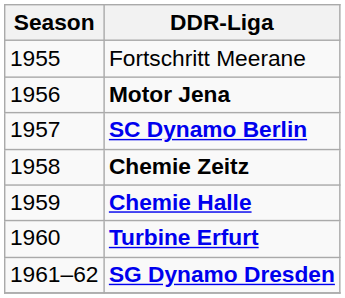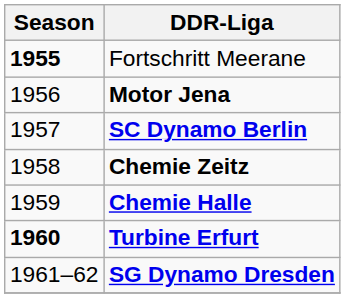(35, 58) normal -> (35, 58) bold
(35, 238) normal -> (35, 238) bold
